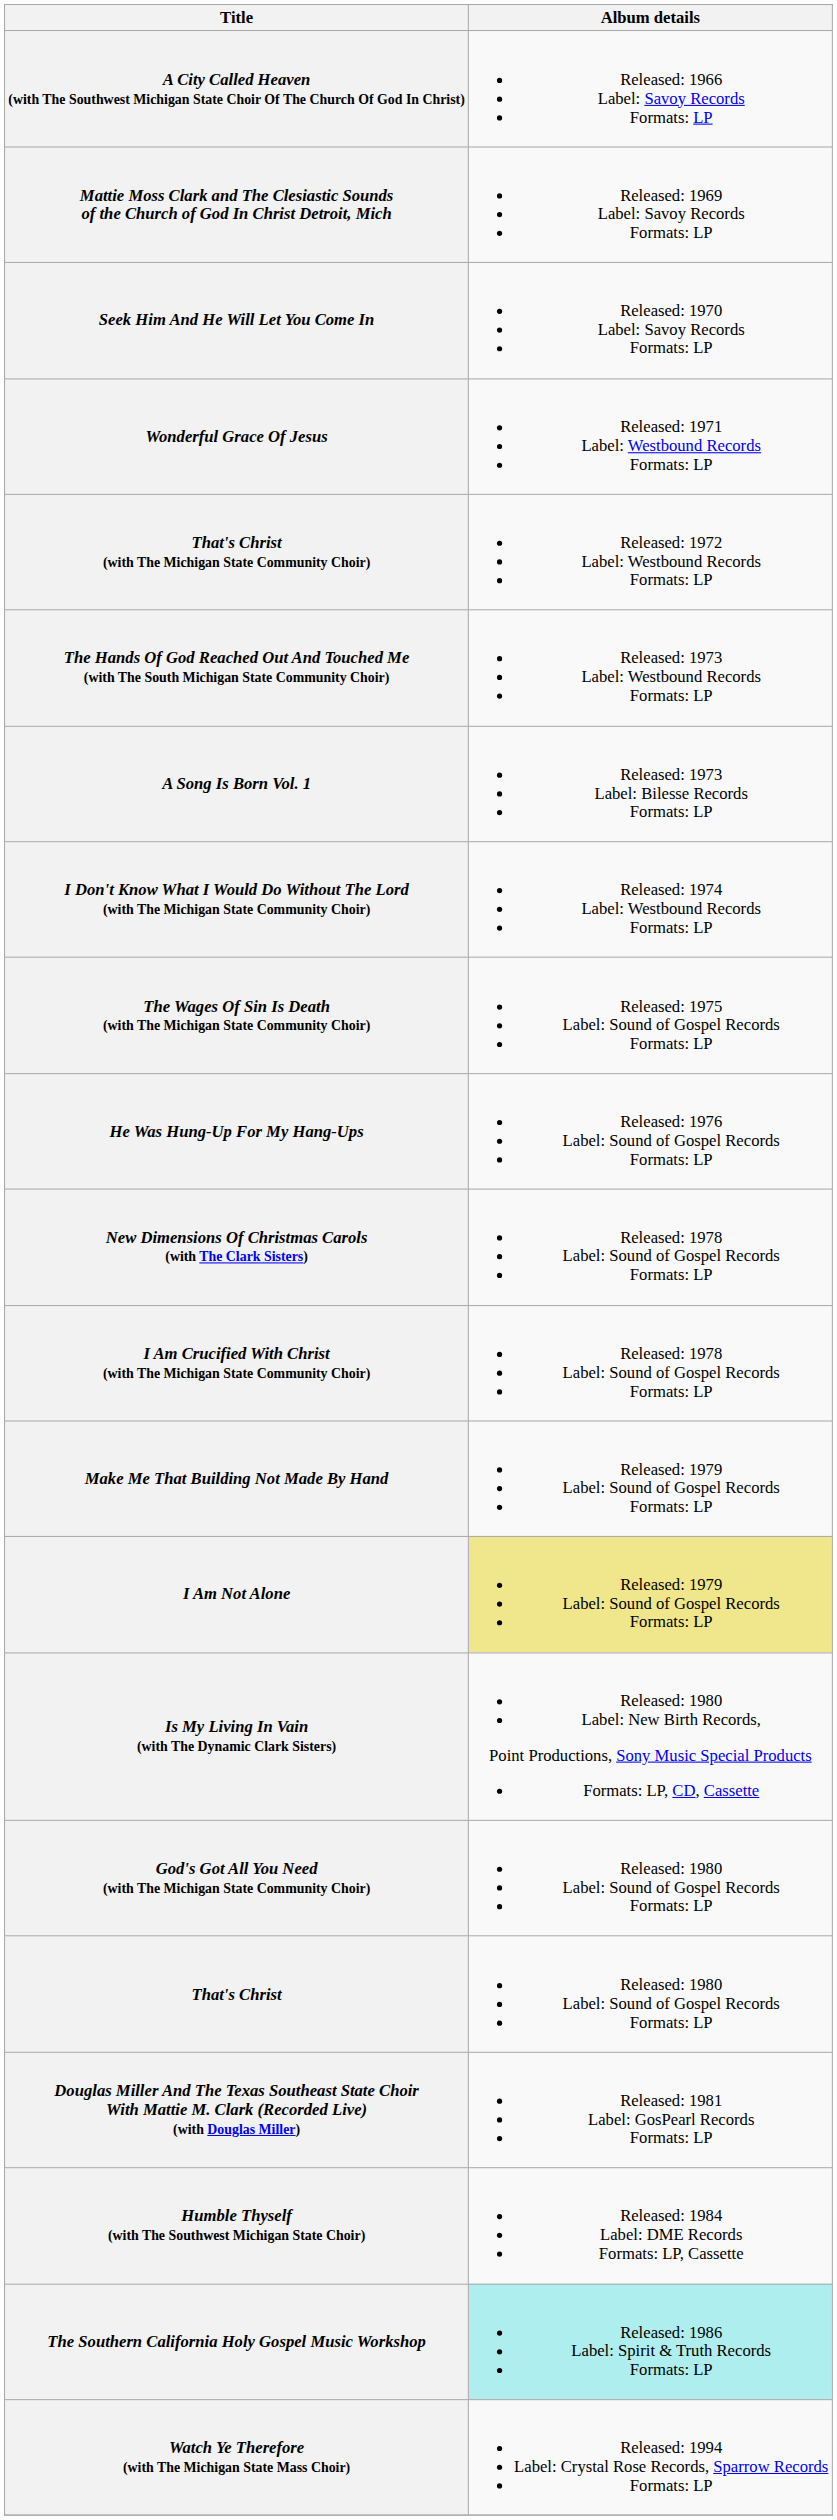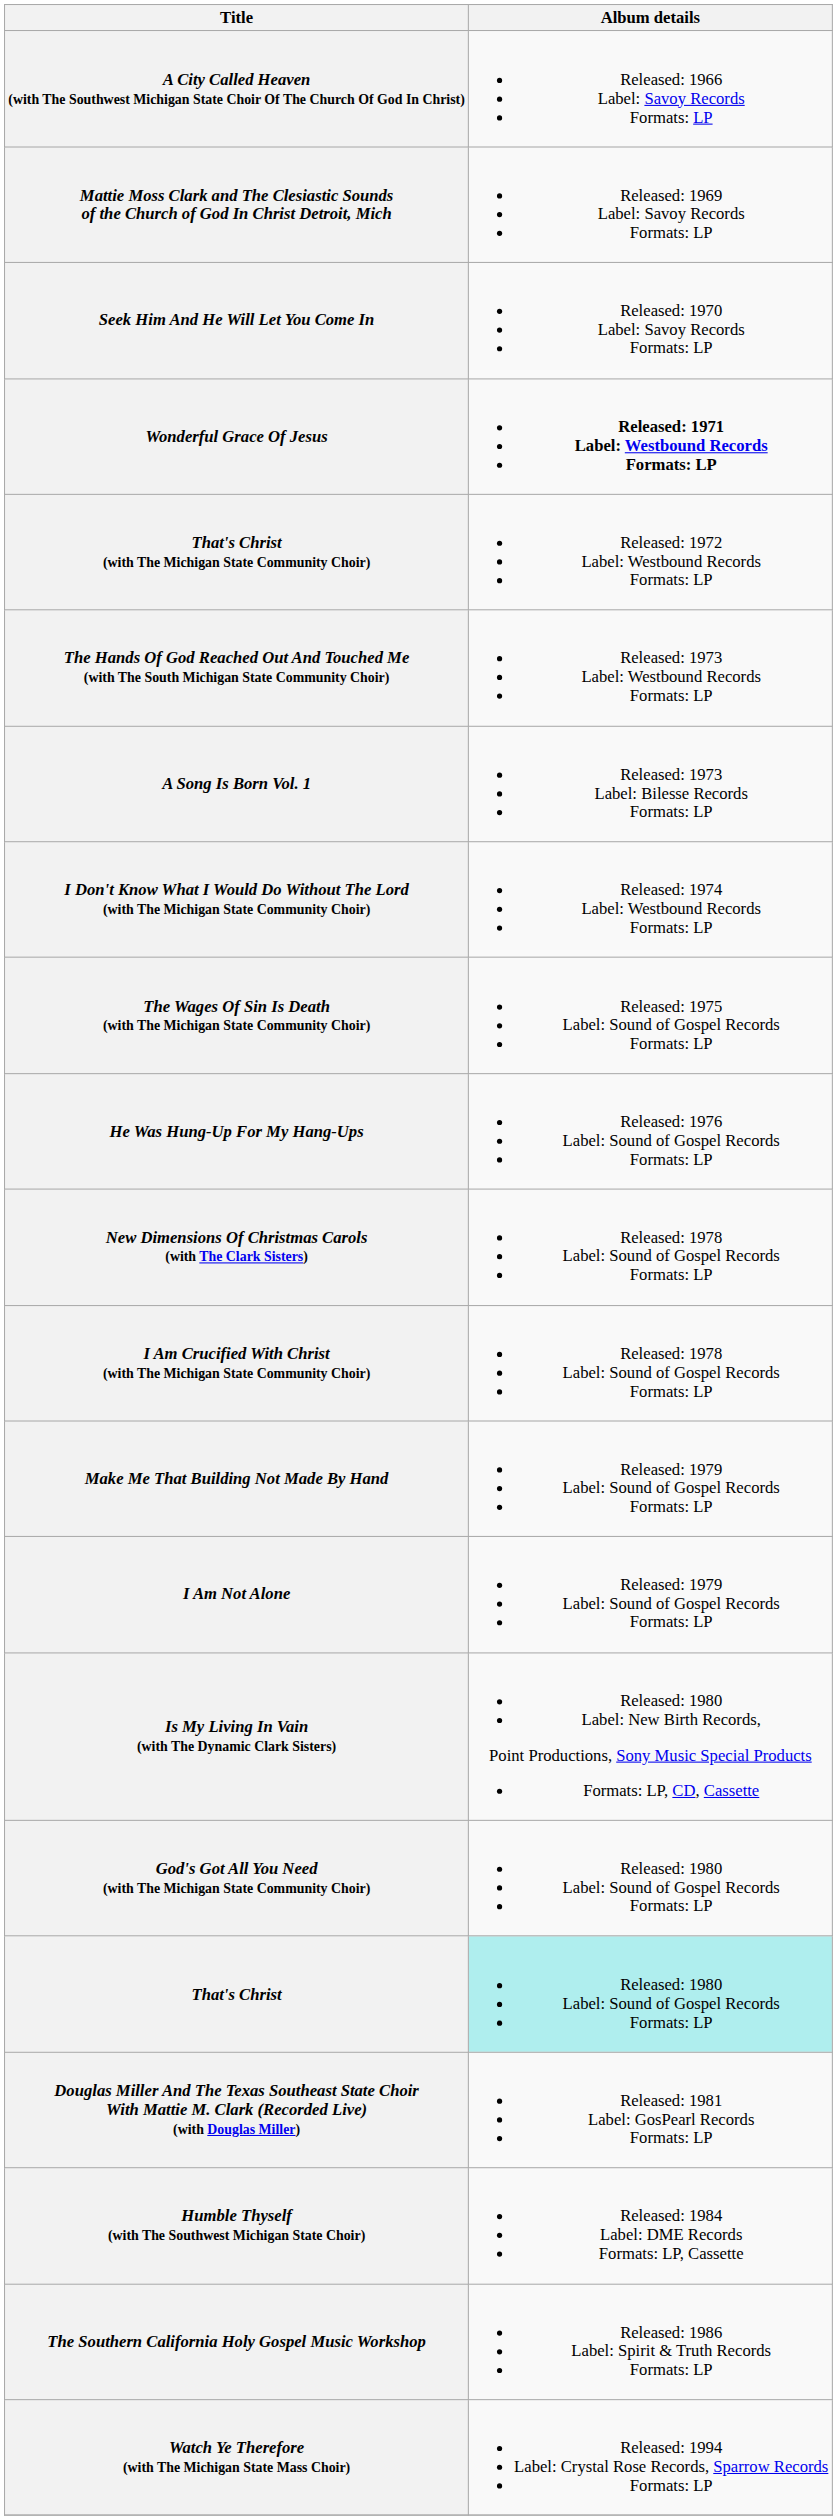(650, 446) normal -> (650, 446) bold
(650, 1604) khaki background -> (650, 1604) no background
(650, 2003) no background -> (650, 2003) paleturquoise background
(650, 2351) paleturquoise background -> (650, 2351) no background
